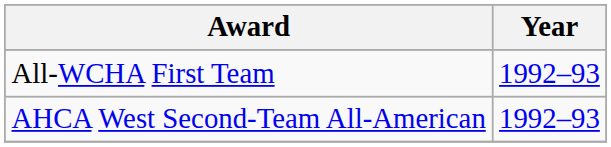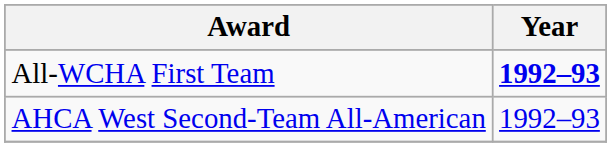(549, 73) normal -> (549, 73) bold
